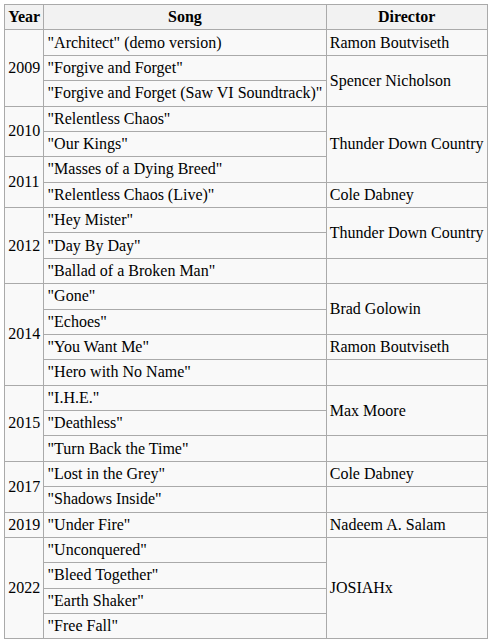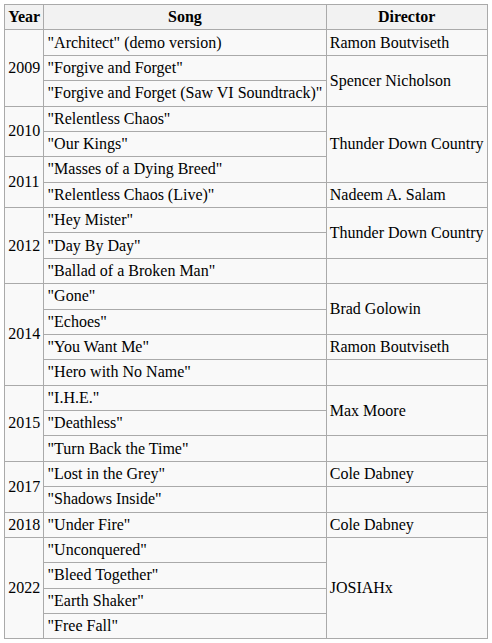(372, 194) Cole Dabney -> (388, 194) Nadeem A. Salam
(24, 524) 2019 -> (24, 524) 2018
(388, 524) Nadeem A. Salam -> (372, 524) Cole Dabney
